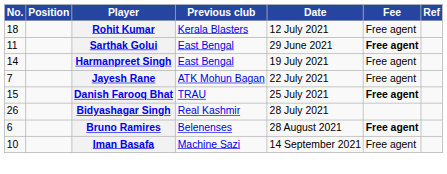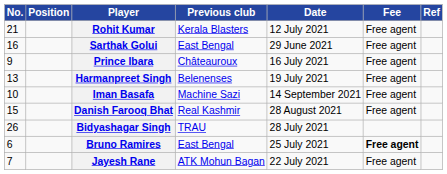(13, 29) 18 -> (13, 29) 21
(12, 45) 11 -> (13, 45) 16
(392, 45) bold -> (391, 45) normal
+ row: (123, 62)
(13, 62) 14 -> (13, 78) 13
(206, 62) East Bengal -> (205, 78) Belenenses
rows swapped: (123, 78) <-> (123, 144)
(192, 95) TRAU -> (209, 111) Real Kashmir
(299, 95) 25 July 2021 -> (306, 111) 28 August 2021
(392, 95) bold -> (391, 111) normal
(209, 111) Real Kashmir -> (192, 128) TRAU
(205, 128) Belenenses -> (206, 144) East Bengal
(306, 128) 28 August 2021 -> (299, 144) 25 July 2021
